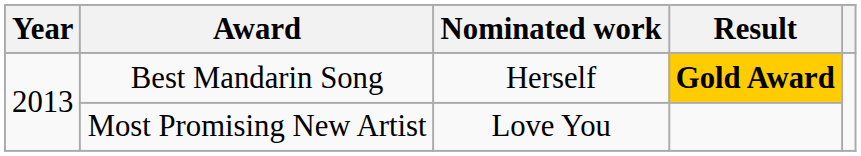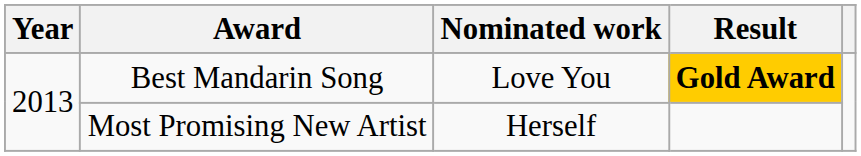(551, 77) Herself -> (551, 77) Love You
(551, 126) Love You -> (551, 126) Herself
